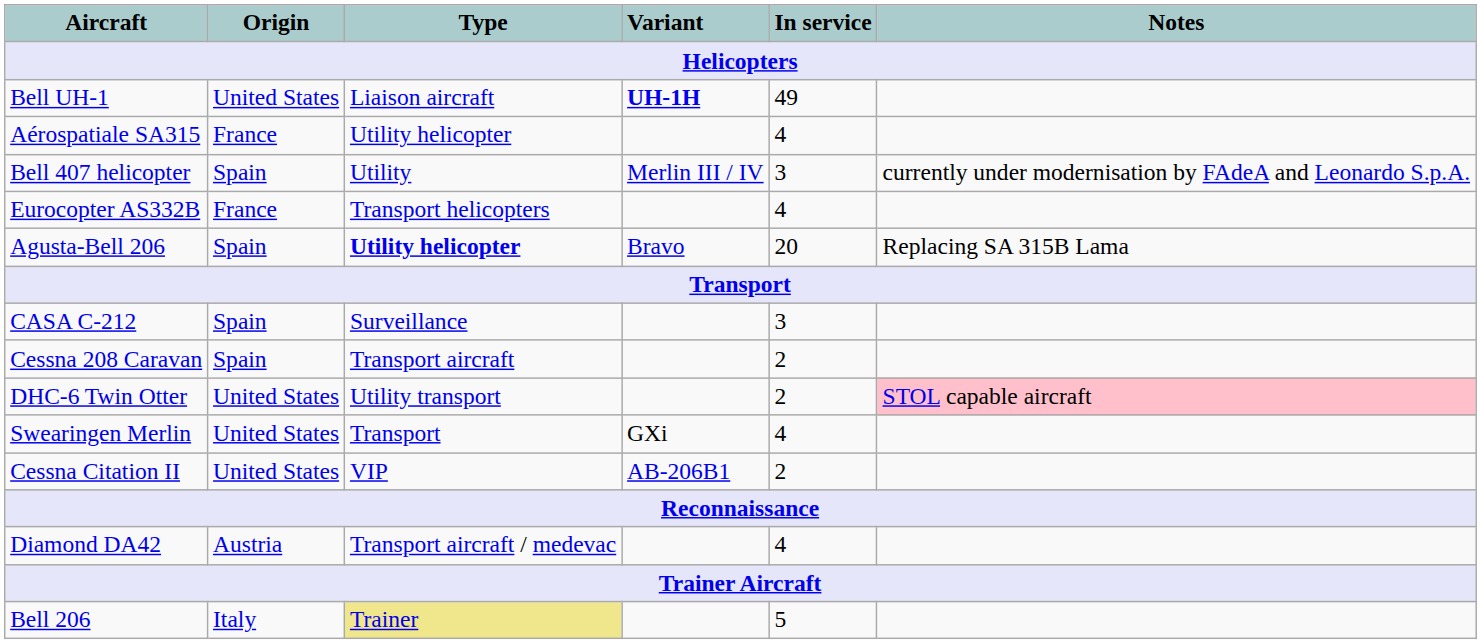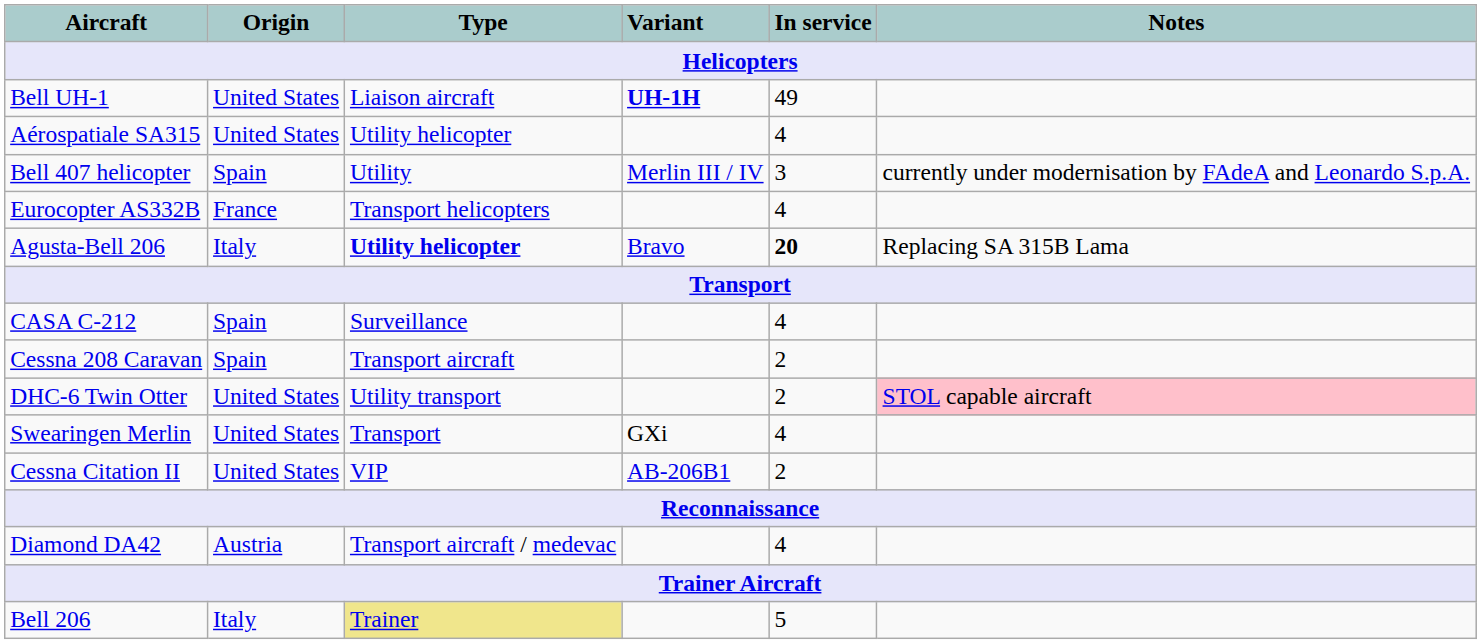(245, 135) France -> (276, 135) United States
(240, 246) Spain -> (235, 246) Italy
(786, 246) normal -> (786, 246) bold
(780, 321) 3 -> (780, 321) 4
